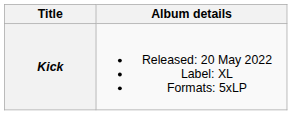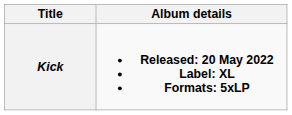(192, 74) normal -> (192, 74) bold
